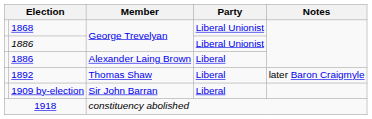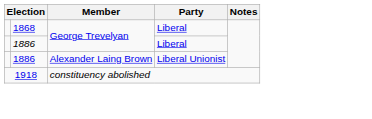(230, 28) Liberal Unionist -> (172, 28) Liberal
(230, 43) Liberal Unionist -> (172, 43) Liberal
(211, 59) Liberal -> (191, 59) Liberal Unionist
- row: (22, 75)
- row: (48, 91)
